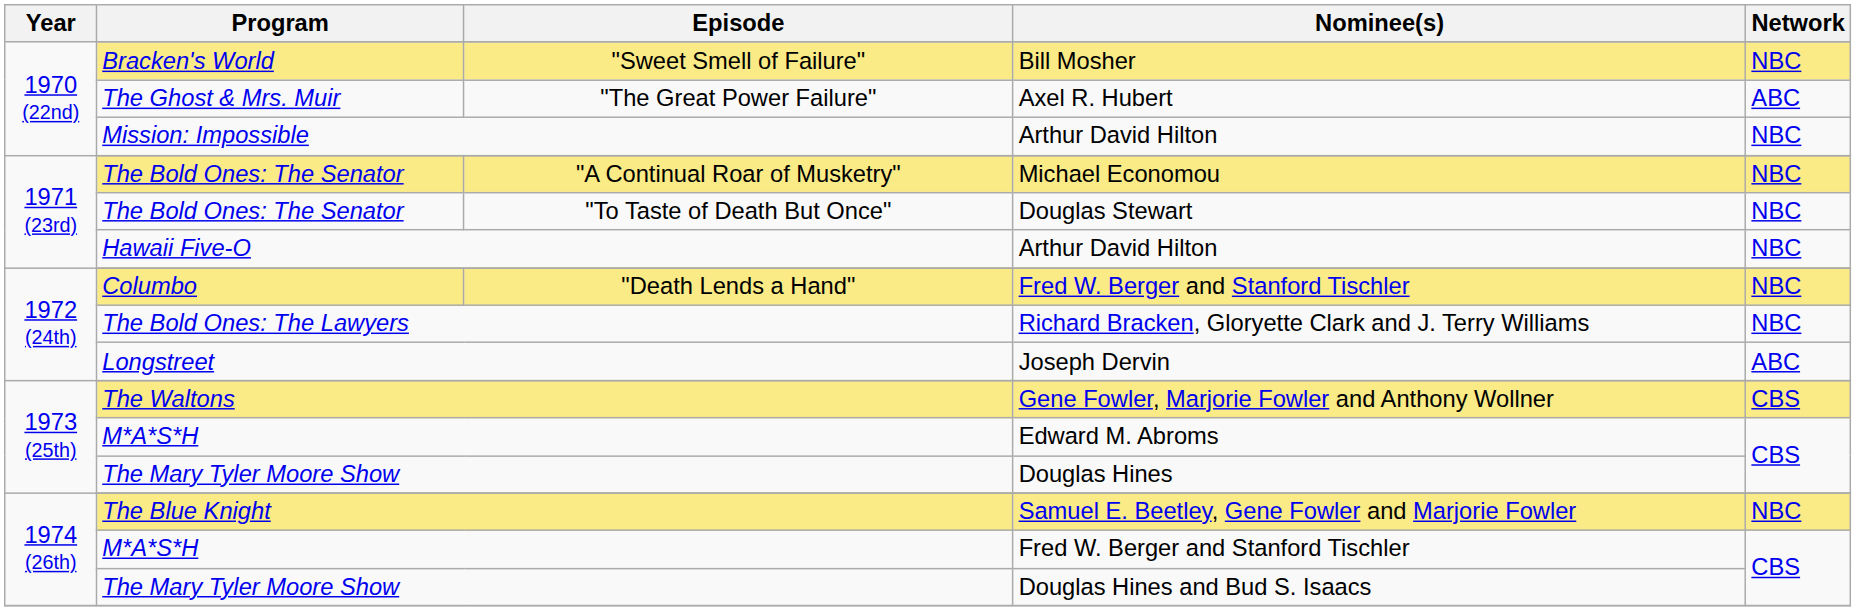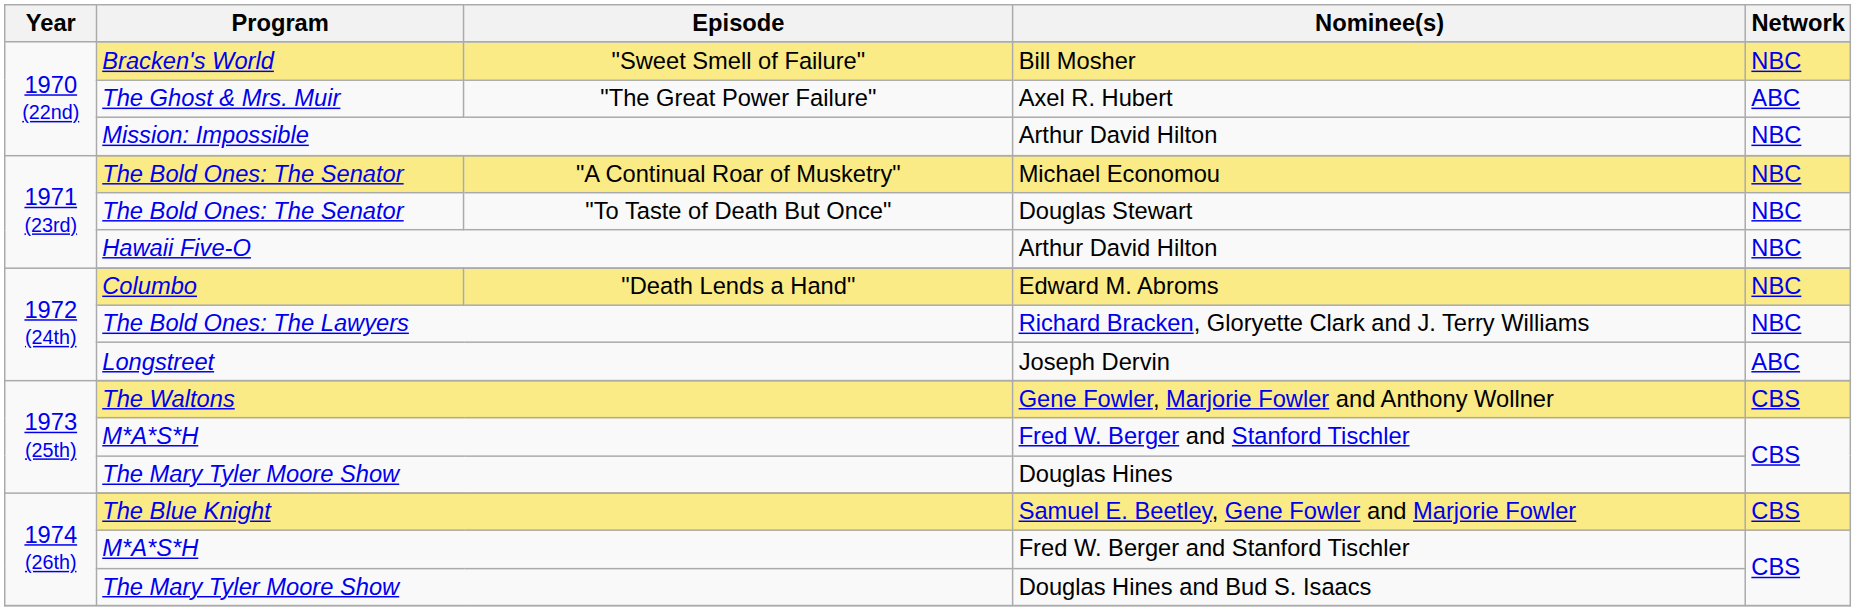(1214, 286) Fred W. Berger and Stanford Tischler -> (1119, 286) Edward M. Abroms
(1119, 436) Edward M. Abroms -> (1214, 436) Fred W. Berger and Stanford Tischler
(1776, 511) NBC -> (1776, 511) CBS
